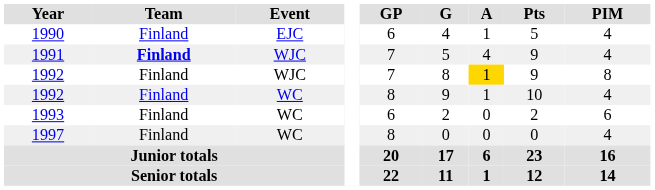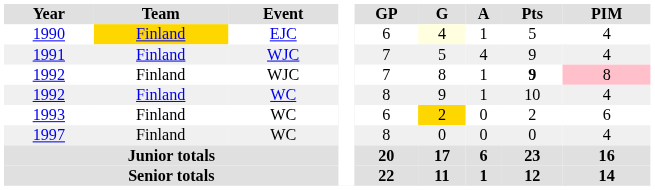(164, 34) no background -> (161, 34) gold background
(446, 34) no background -> (442, 34) lightyellow background
(164, 54) bold -> (161, 54) normal
(487, 74) gold background -> (484, 74) no background
(534, 74) normal -> (532, 74) bold
(607, 74) no background -> (607, 74) pink background
(446, 115) no background -> (442, 115) gold background
